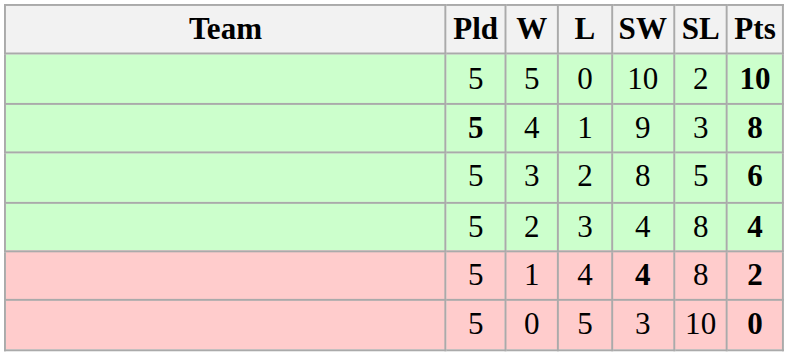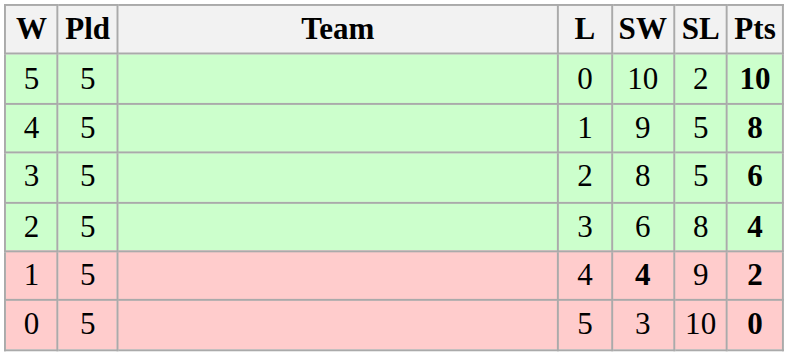columns swapped: (226, 29) <-> (532, 29)
(476, 127) bold -> (88, 127) normal
(701, 127) 3 -> (701, 127) 5
(643, 226) 4 -> (643, 226) 6
(701, 275) 8 -> (701, 275) 9
